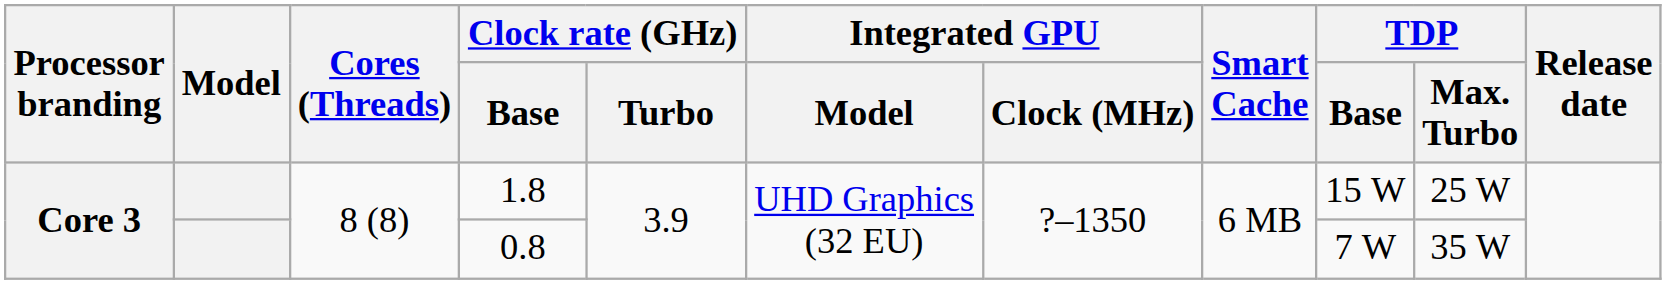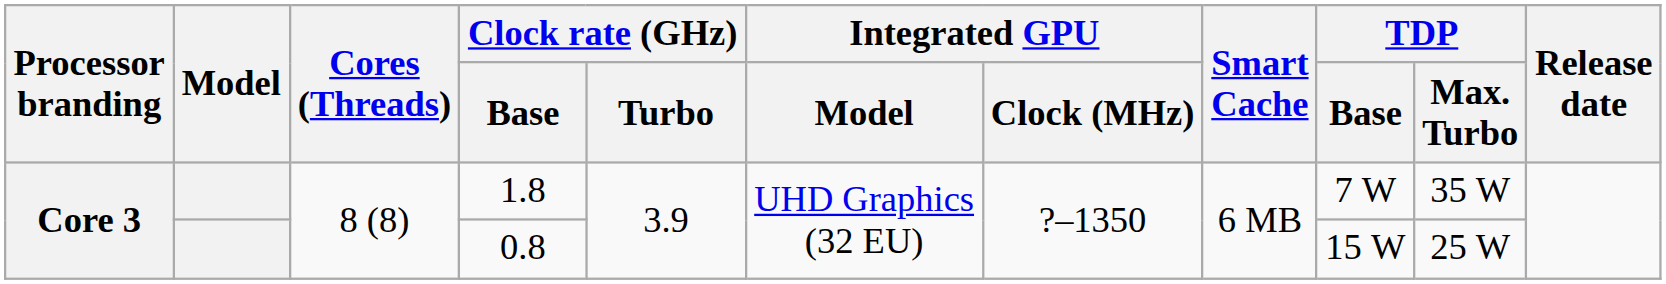(1365, 190) 15 W -> (1365, 190) 7 W
(1470, 190) 25 W -> (1470, 190) 35 W
(1365, 248) 7 W -> (1365, 248) 15 W
(1470, 248) 35 W -> (1470, 248) 25 W
